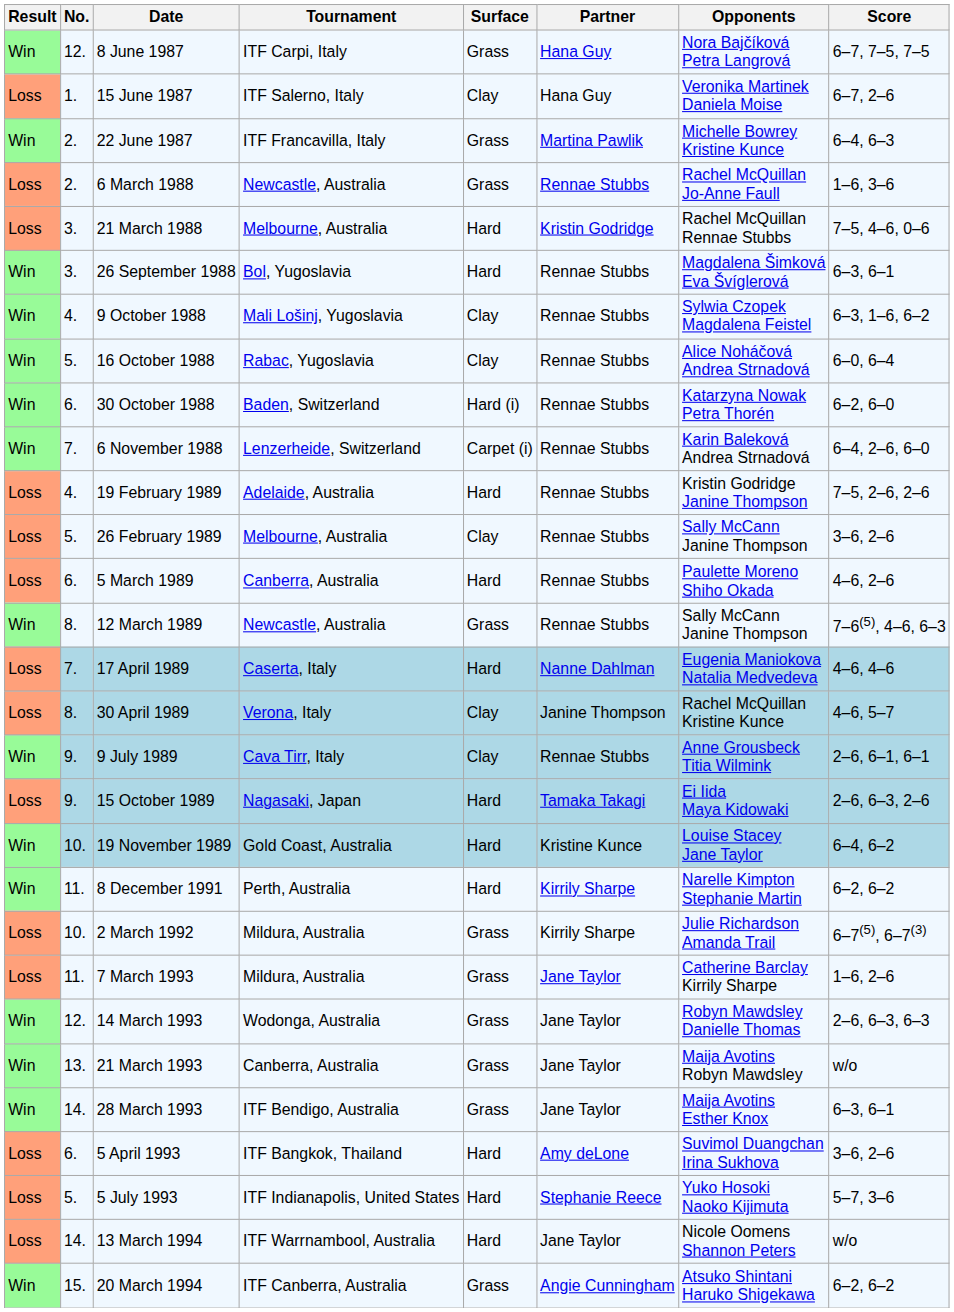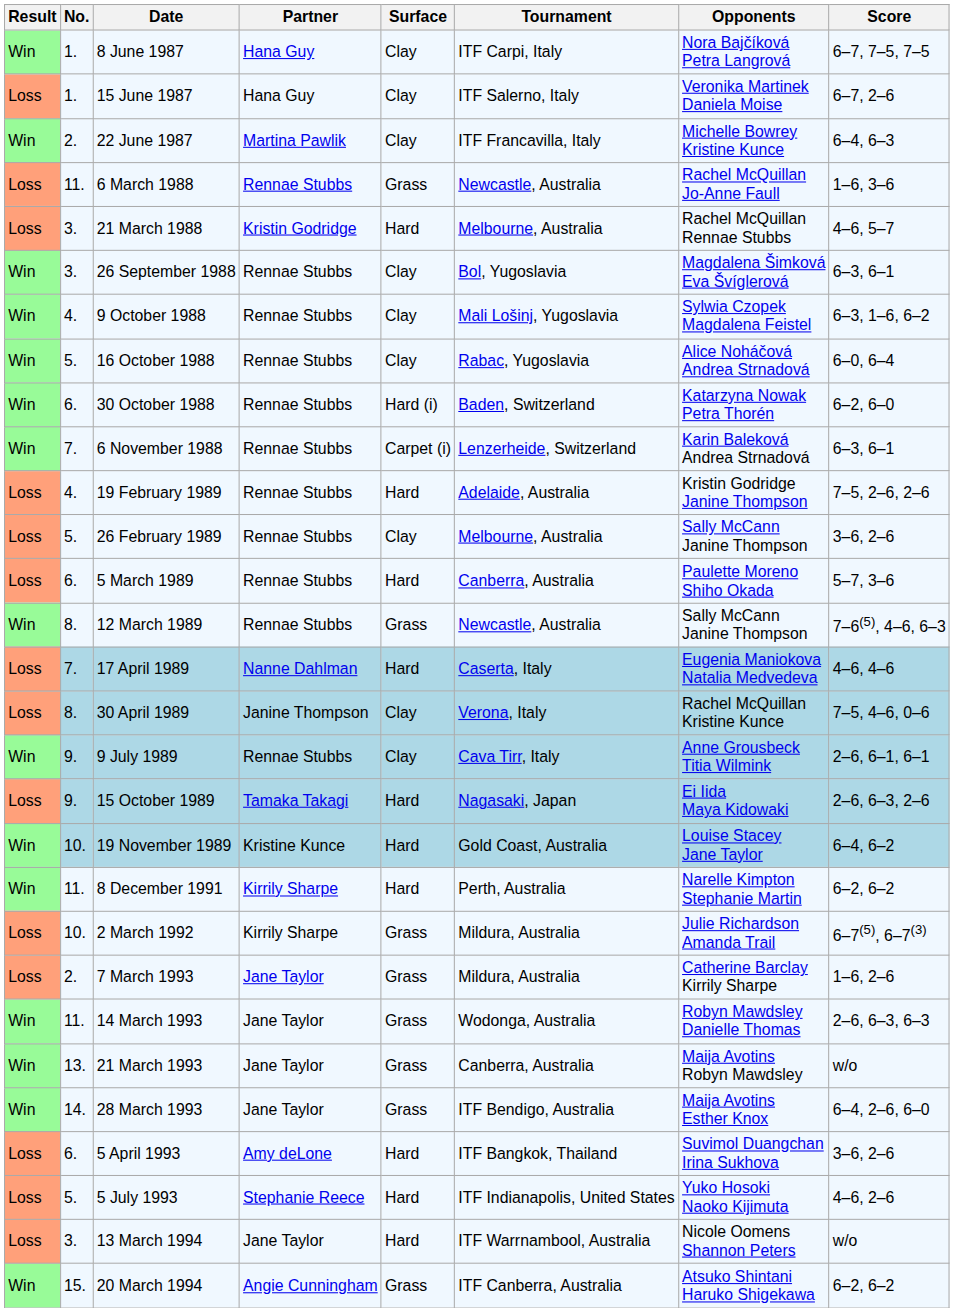columns swapped: (351, 16) <-> (607, 16)
(75, 51) 12. -> (70, 51) 1.
(488, 51) Grass -> (401, 51) Clay
(488, 139) Grass -> (401, 139) Clay
(70, 183) 2. -> (74, 183) 11.
(881, 227) 7–5, 4–6, 0–6 -> (864, 227) 4–6, 5–7
(484, 271) Hard -> (401, 271) Clay
(881, 448) 6–4, 2–6, 6–0 -> (864, 448) 6–3, 6–1
(864, 580) 4–6, 2–6 -> (864, 580) 5–7, 3–6
(864, 712) 4–6, 5–7 -> (881, 712) 7–5, 4–6, 0–6
(74, 976) 11. -> (70, 976) 2.
(75, 1020) 12. -> (74, 1020) 11.
(864, 1108) 6–3, 6–1 -> (881, 1108) 6–4, 2–6, 6–0
(864, 1197) 5–7, 3–6 -> (864, 1197) 4–6, 2–6
(75, 1241) 14. -> (70, 1241) 3.
